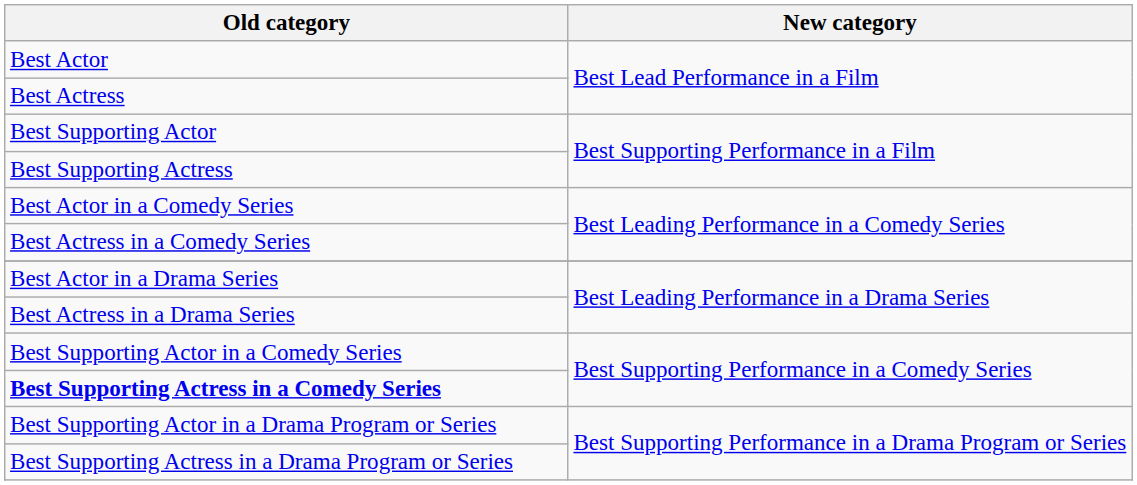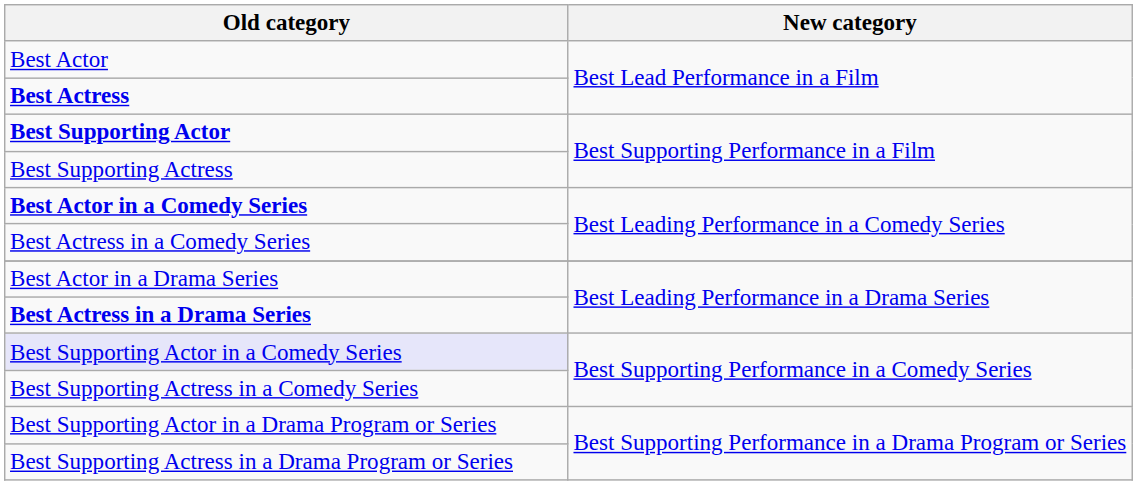(67, 95) normal -> (70, 95) bold
(113, 132) normal -> (120, 132) bold
(152, 205) normal -> (159, 205) bold
(152, 315) normal -> (161, 315) bold
(206, 351) no background -> (206, 351) lavender background
(226, 388) bold -> (214, 388) normal
